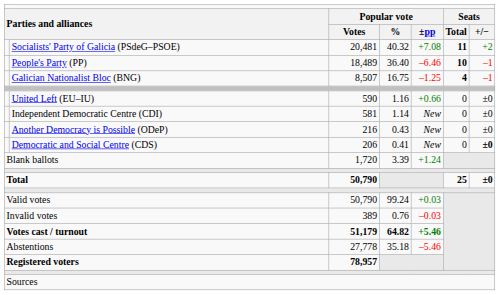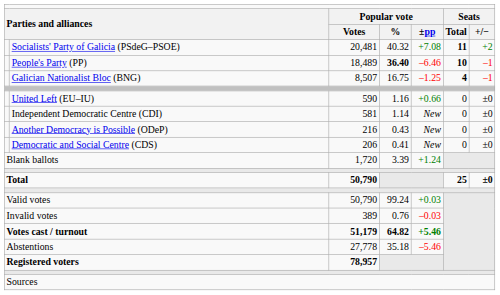(398, 63) normal -> (398, 63) bold
(488, 145) bold -> (488, 145) normal
